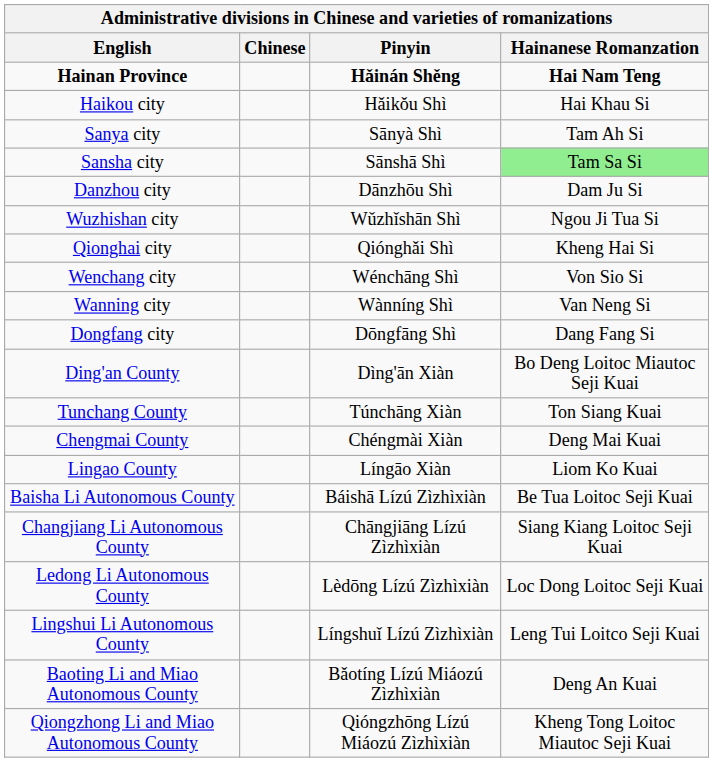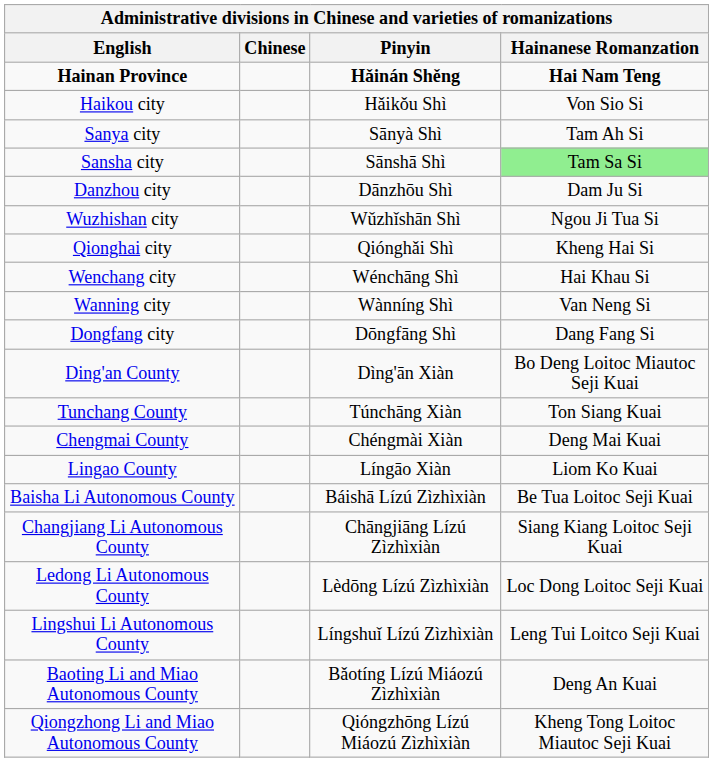(605, 104) Hai Khau Si -> (605, 104) Von Sio Si
(605, 276) Von Sio Si -> (605, 276) Hai Khau Si
